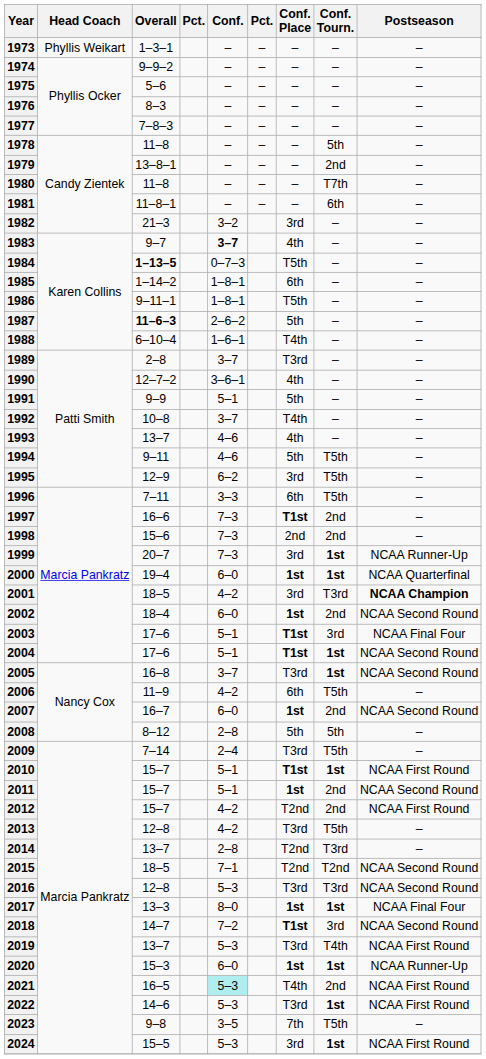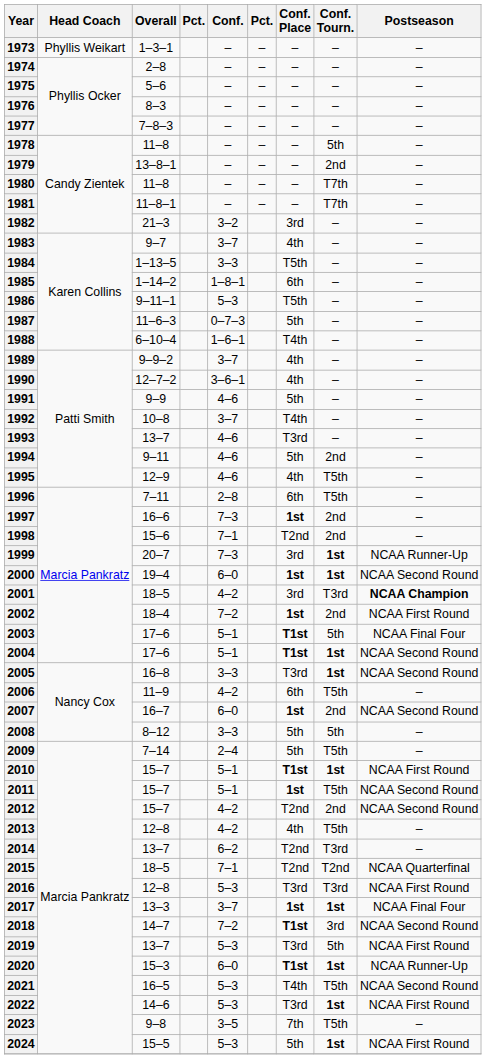(156, 67) 9–9–2 -> (156, 67) 2–8
(336, 203) 6th -> (336, 203) T7th
(228, 243) bold -> (228, 243) normal
(156, 262) bold -> (156, 262) normal
(228, 262) 0–7–3 -> (228, 262) 3–3
(228, 301) 1–8–1 -> (228, 301) 5–3
(156, 321) bold -> (156, 321) normal
(228, 321) 2–6–2 -> (228, 321) 0–7–3
(156, 360) 2–8 -> (156, 360) 9–9–2
(295, 360) T3rd -> (295, 360) 4th
(228, 399) 5–1 -> (228, 399) 4–6
(295, 438) 4th -> (295, 438) T3rd
(336, 457) T5th -> (336, 457) 2nd
(228, 477) 6–2 -> (228, 477) 4–6
(295, 477) 3rd -> (295, 477) 4th
(228, 497) 3–3 -> (228, 497) 2–8
(295, 516) T1st -> (295, 516) 1st
(228, 536) 7–3 -> (228, 536) 7–1
(295, 536) 2nd -> (295, 536) T2nd
(419, 575) NCAA Quarterfinal -> (419, 575) NCAA Second Round
(228, 614) 6–0 -> (228, 614) 7–2
(419, 614) NCAA Second Round -> (419, 614) NCAA First Round
(336, 633) 3rd -> (336, 633) 5th
(228, 672) 3–7 -> (228, 672) 3–3
(228, 731) 2–8 -> (228, 731) 3–3
(295, 751) T3rd -> (295, 751) 5th
(336, 790) 2nd -> (336, 790) T5th
(419, 809) NCAA First Round -> (419, 809) NCAA Second Round
(295, 829) T3rd -> (295, 829) 4th
(228, 848) 2–8 -> (228, 848) 6–2
(419, 868) NCAA Second Round -> (419, 868) NCAA Quarterfinal
(419, 887) NCAA Second Round -> (419, 887) NCAA First Round
(228, 907) 8–0 -> (228, 907) 3–7
(336, 946) T4th -> (336, 946) 5th
(295, 965) 1st -> (295, 965) T1st
(228, 985) paleturquoise background -> (228, 985) no background
(336, 985) 2nd -> (336, 985) T5th
(419, 985) NCAA First Round -> (419, 985) NCAA Second Round
(295, 1044) 3rd -> (295, 1044) 5th
